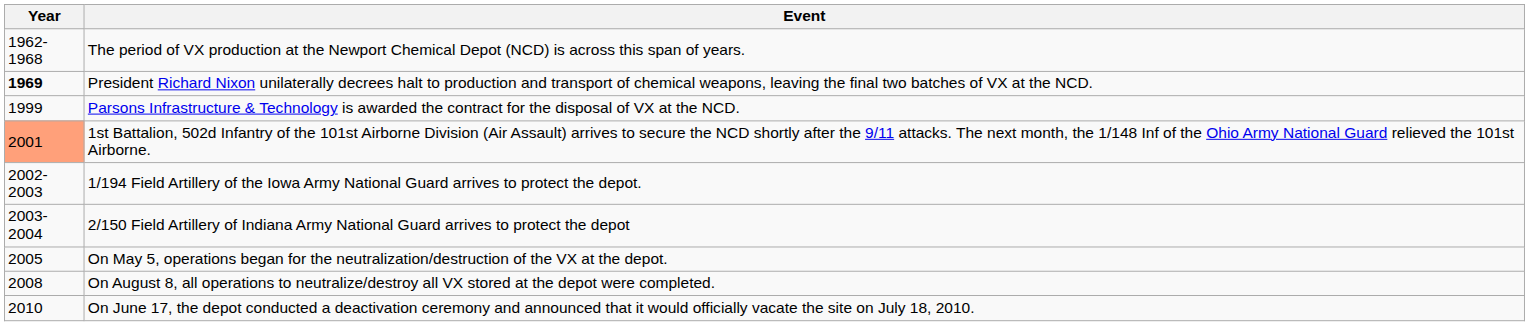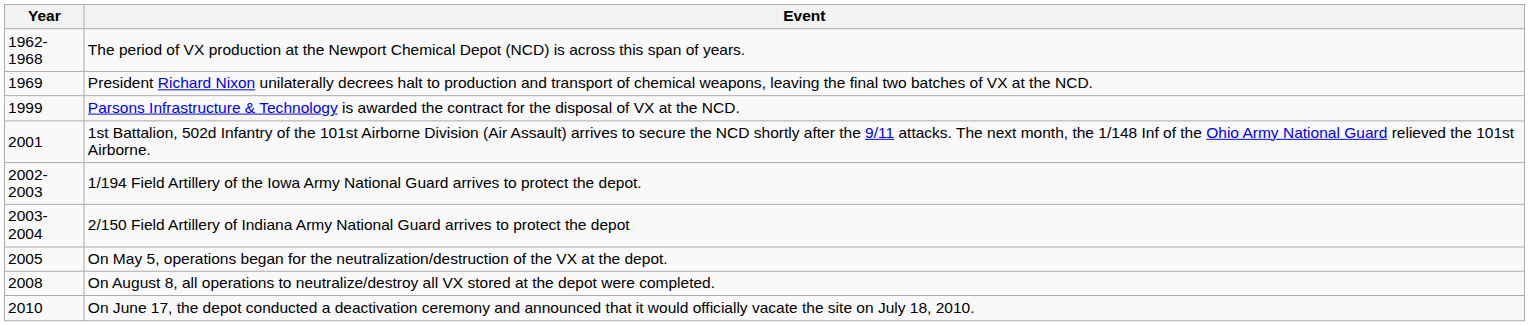(25, 83) bold -> (25, 83) normal
(25, 141) lightsalmon background -> (25, 141) no background
